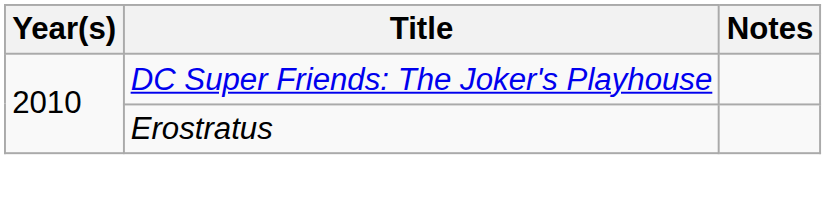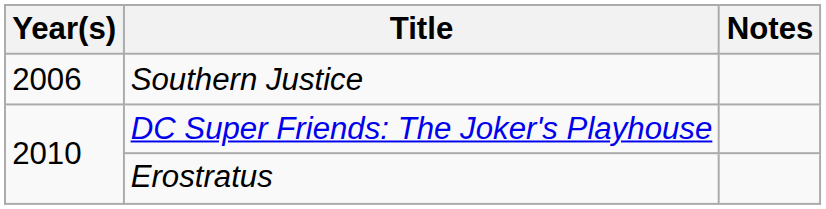+ row: (247, 78)
